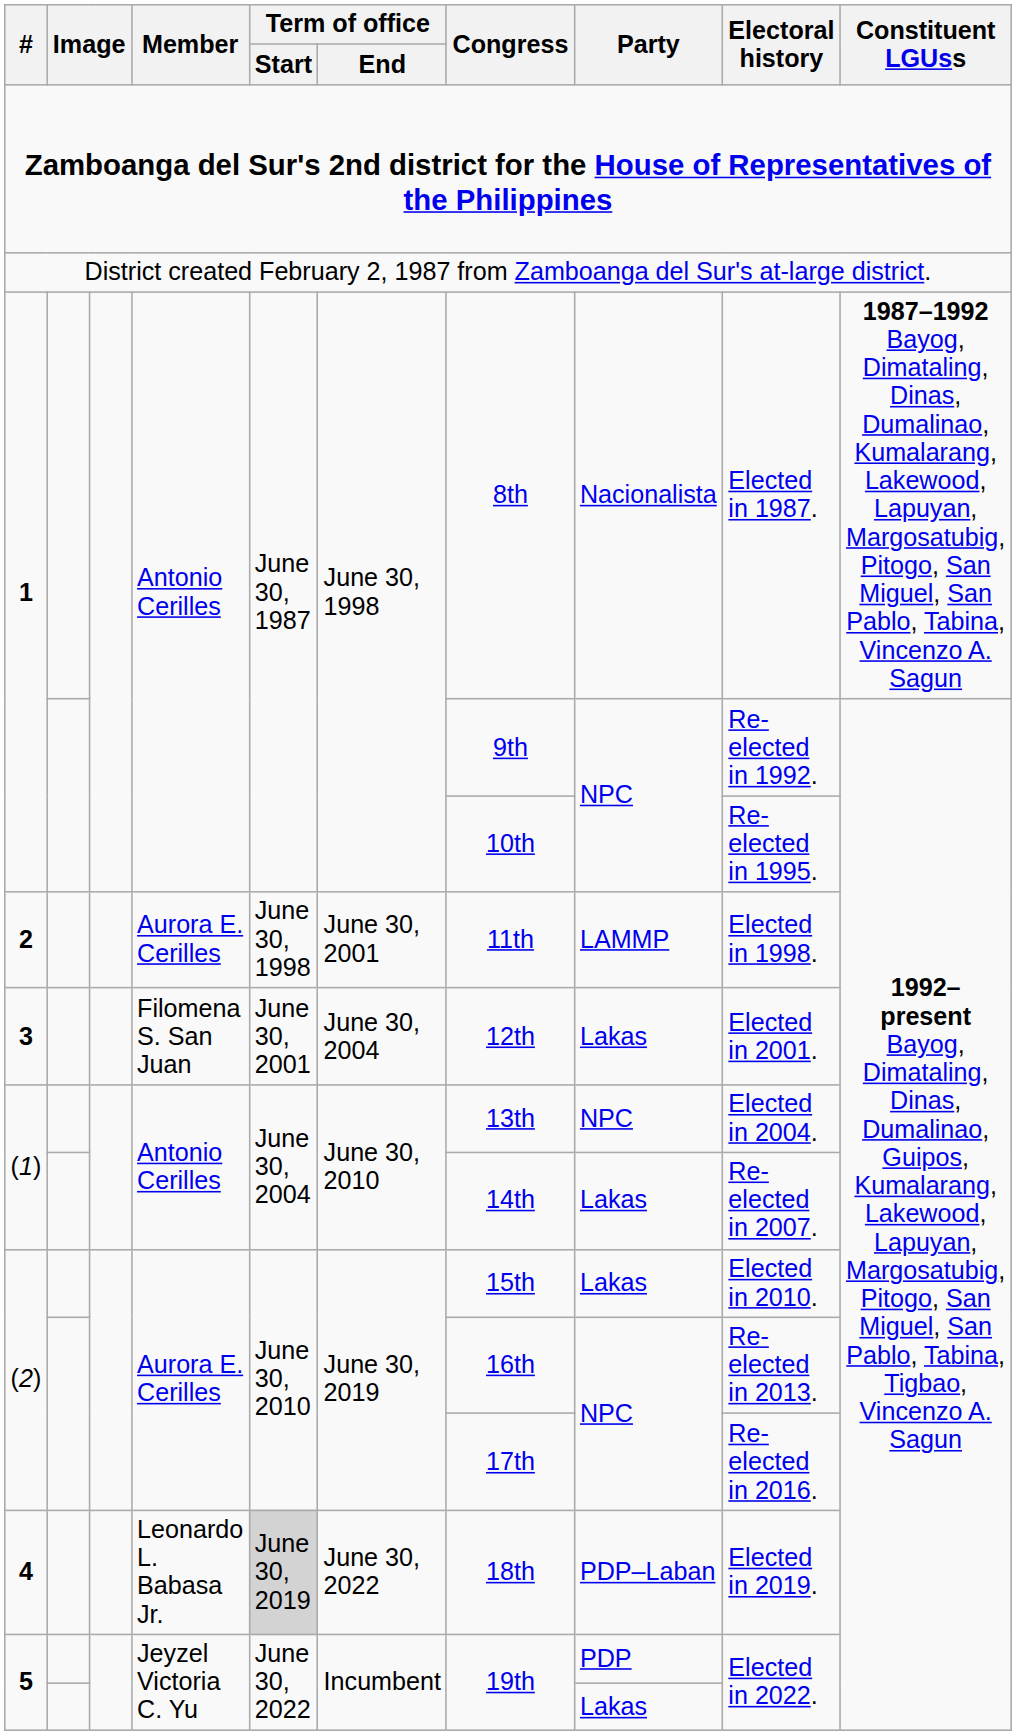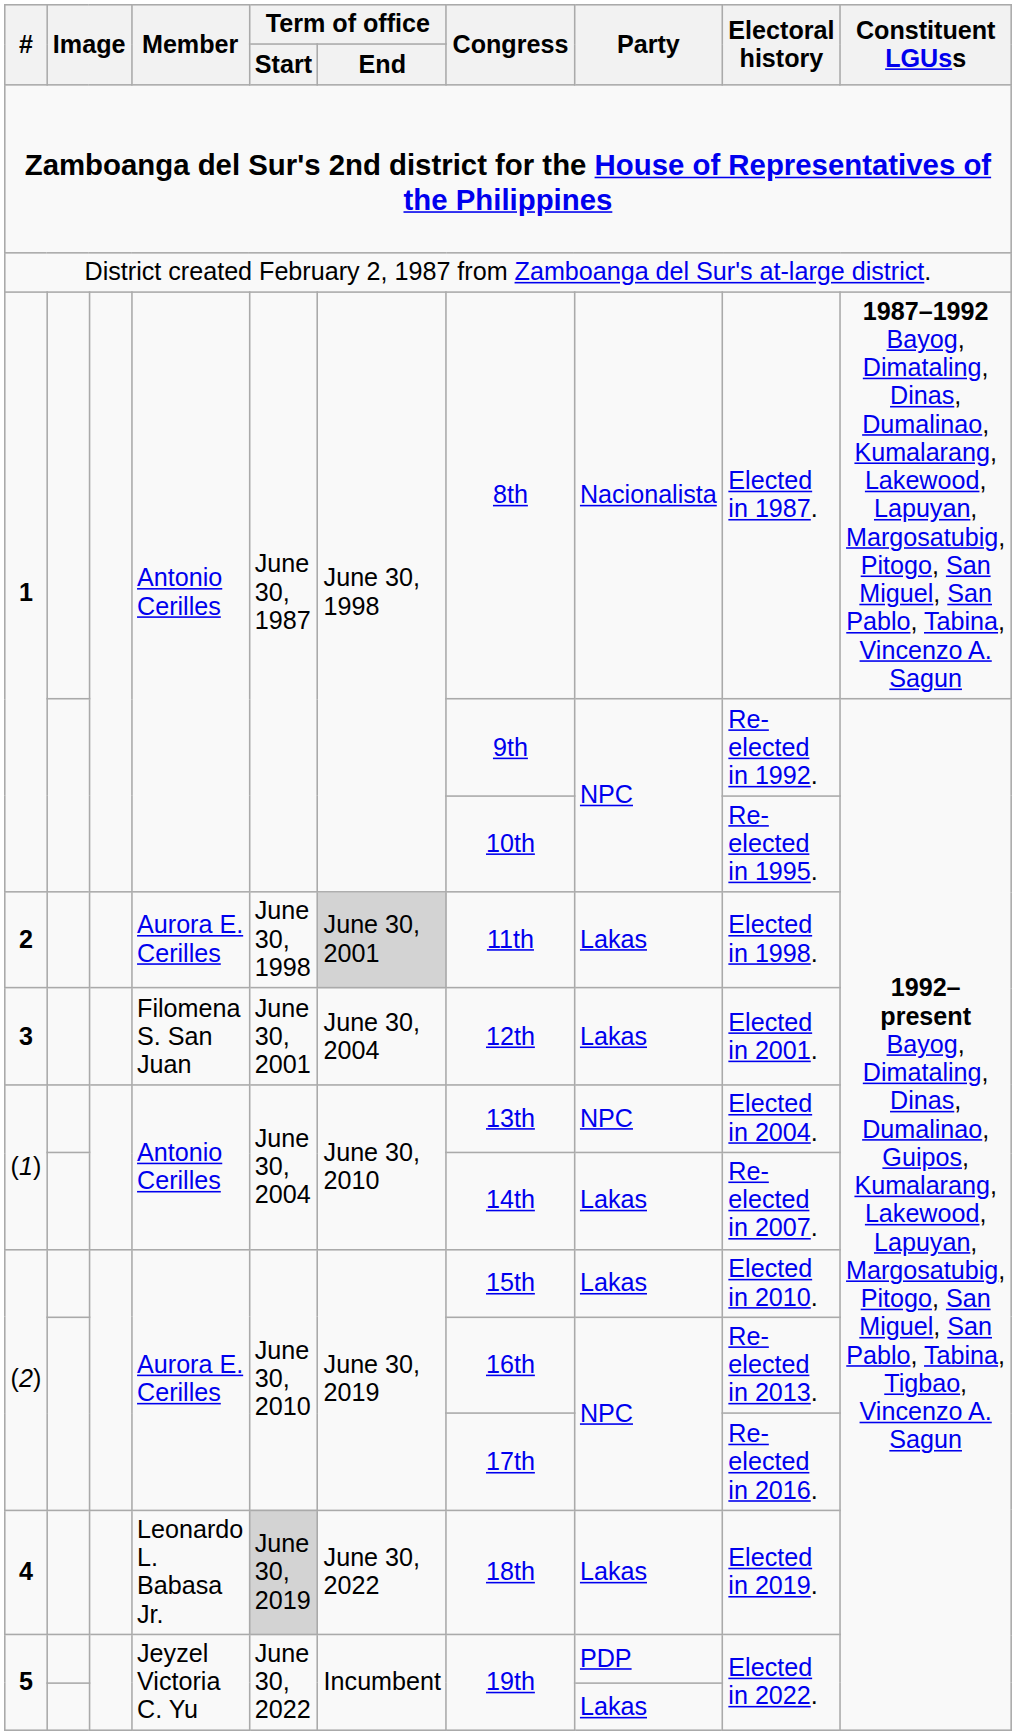(372, 939) no background -> (372, 939) lightgrey background
(625, 939) LAMMP -> (613, 939) Lakas
(648, 1571) PDP–Laban -> (613, 1571) Lakas
